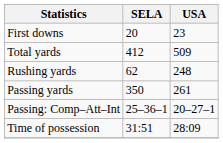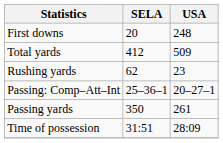(179, 33) 23 -> (182, 33) 248
(182, 71) 248 -> (179, 71) 23
rows swapped: (40, 90) <-> (64, 109)
